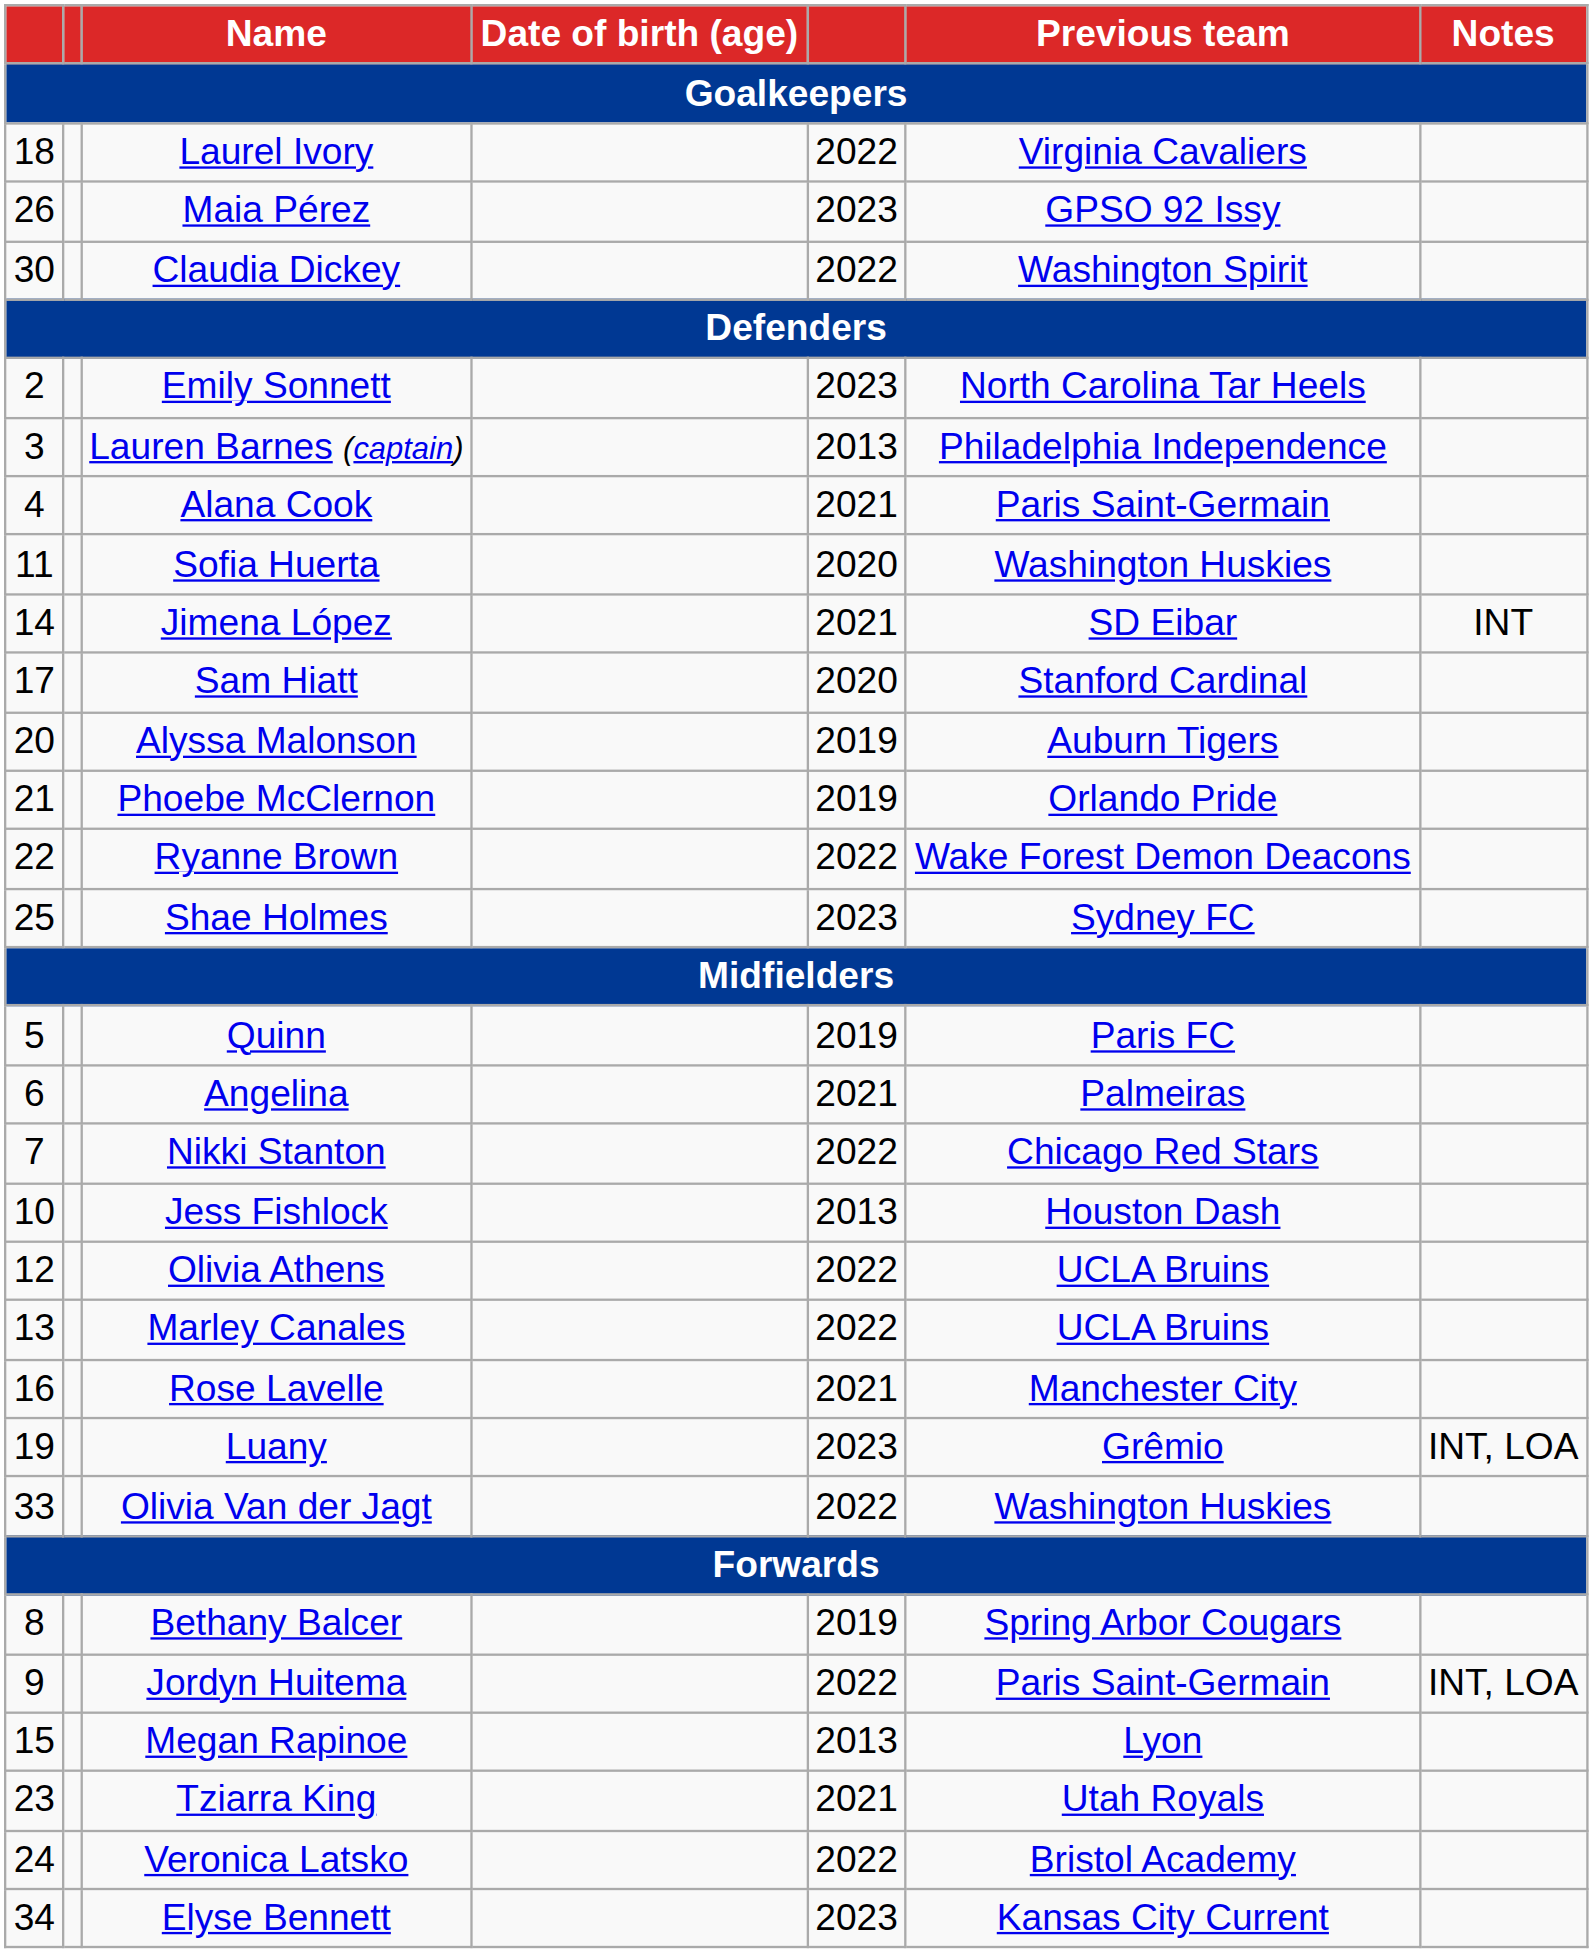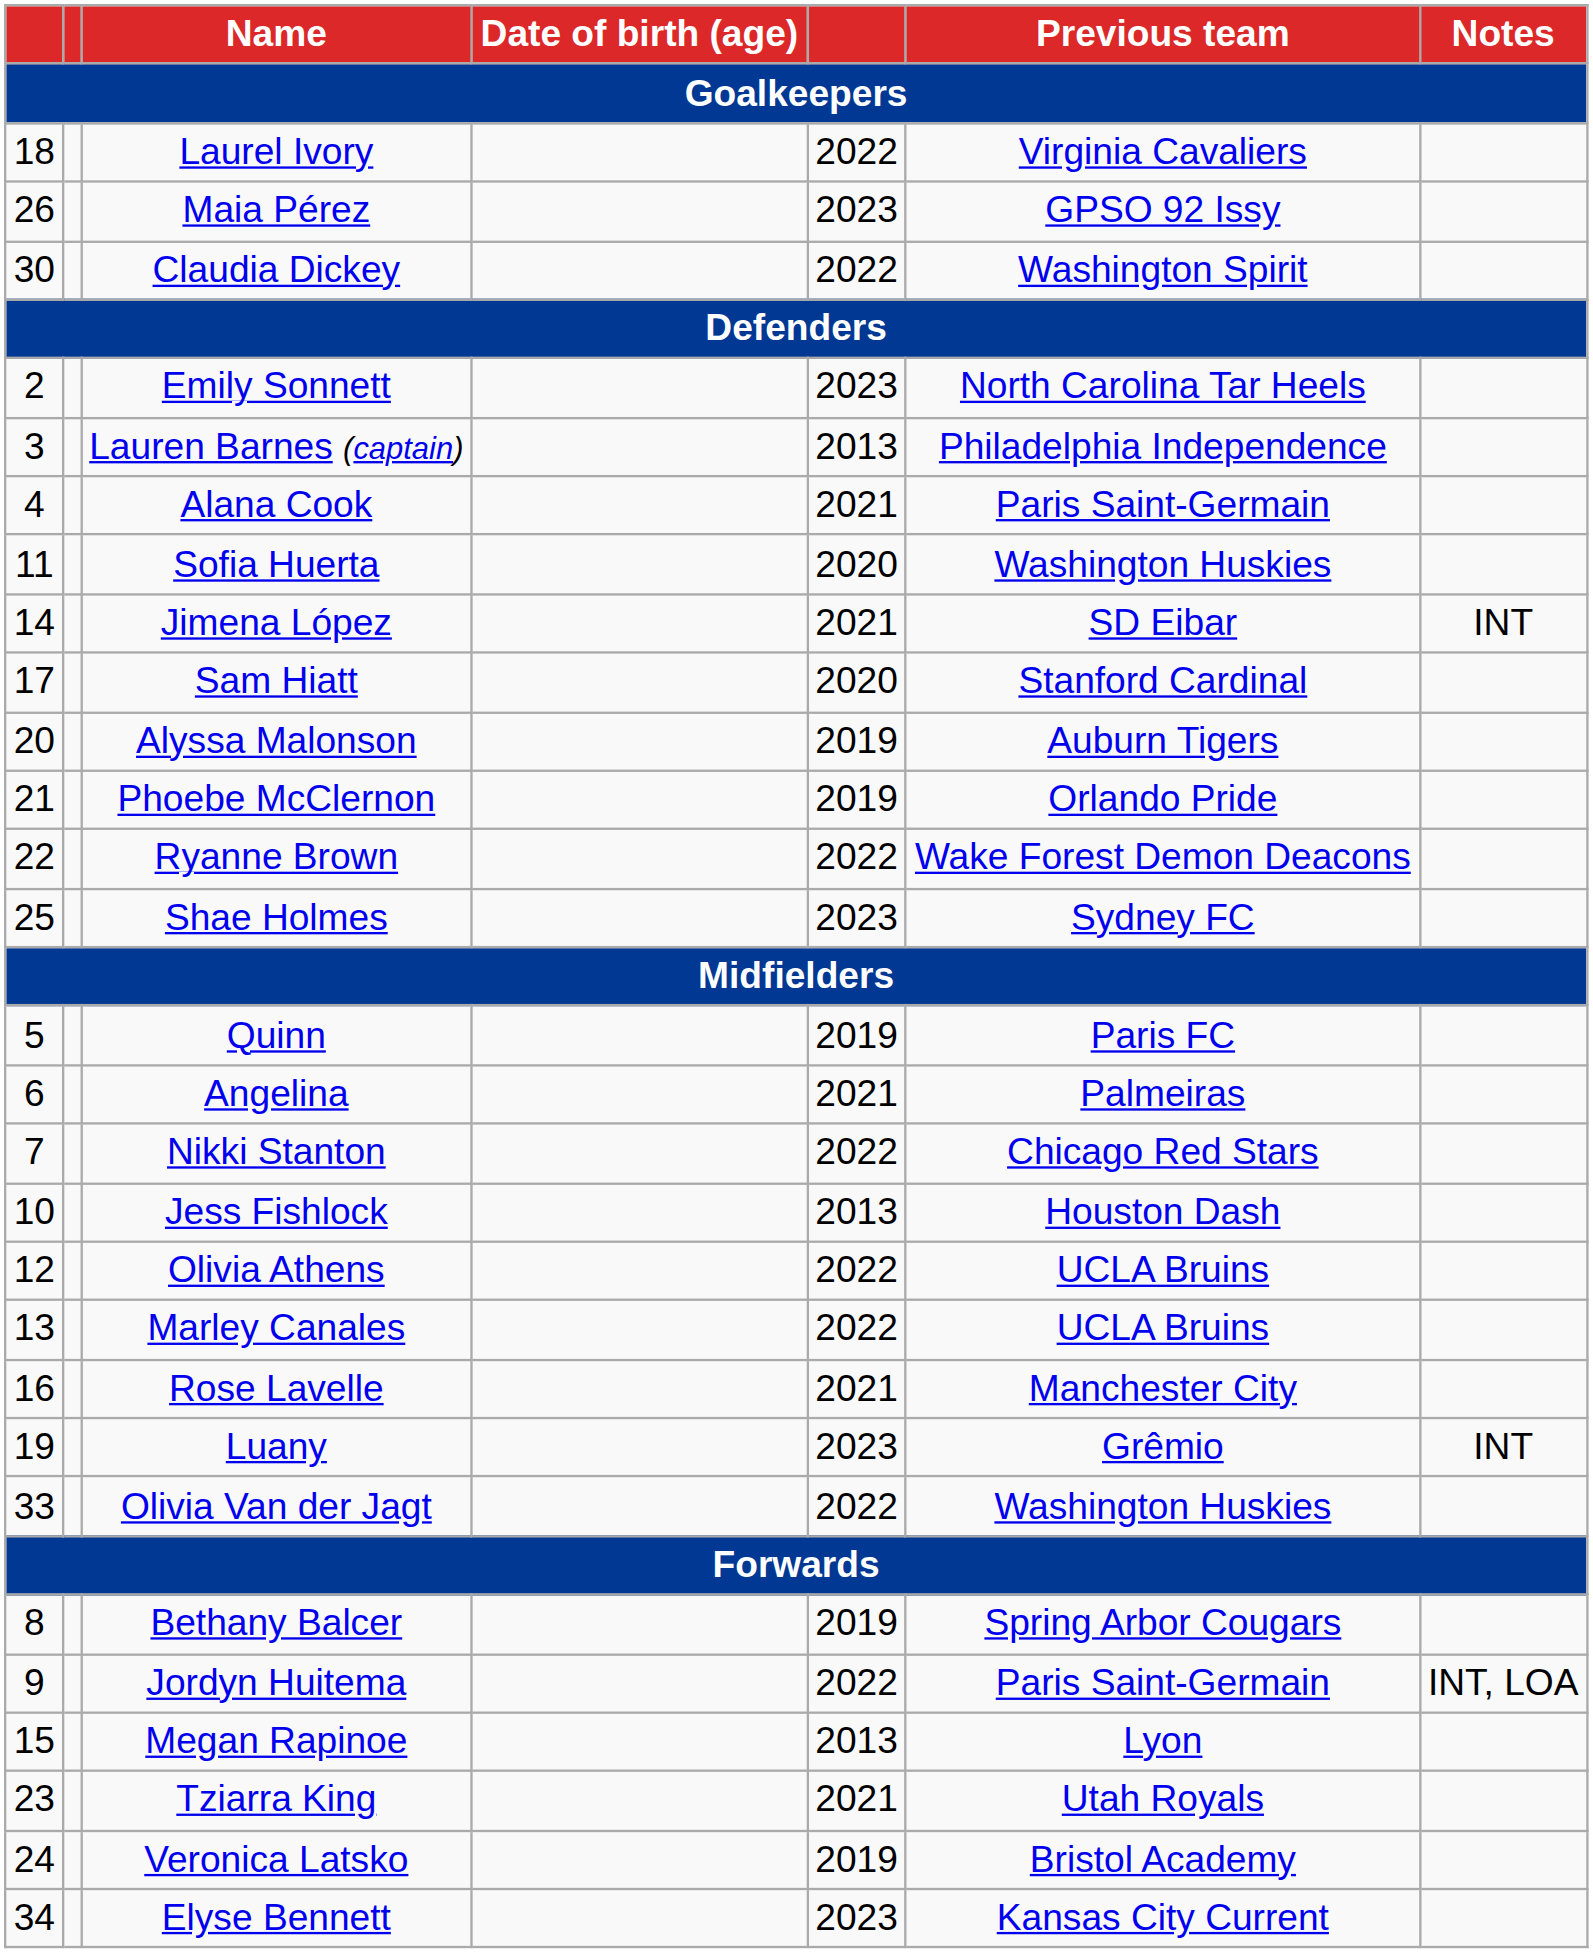(1503, 1446) INT, LOA -> (1503, 1446) INT
(857, 1858) 2022 -> (857, 1858) 2019
